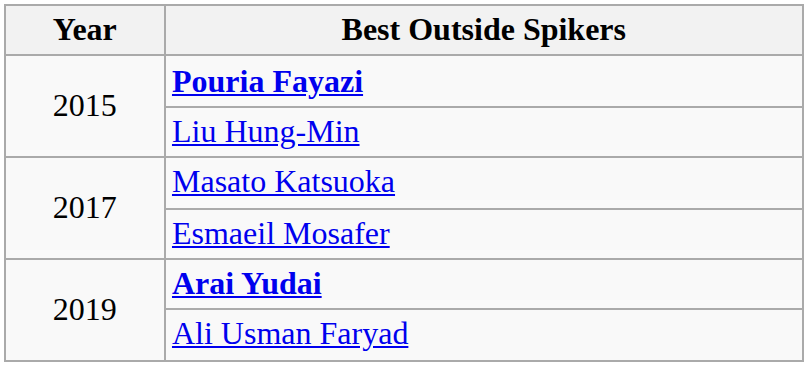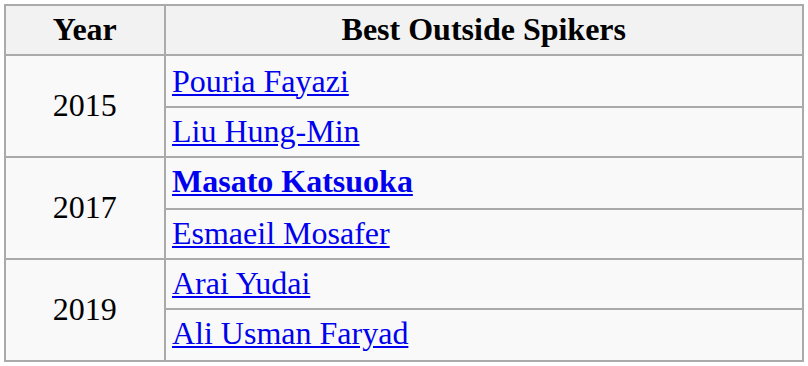(268, 80) bold -> (260, 80) normal
(284, 182) normal -> (292, 182) bold
(247, 283) bold -> (241, 283) normal
